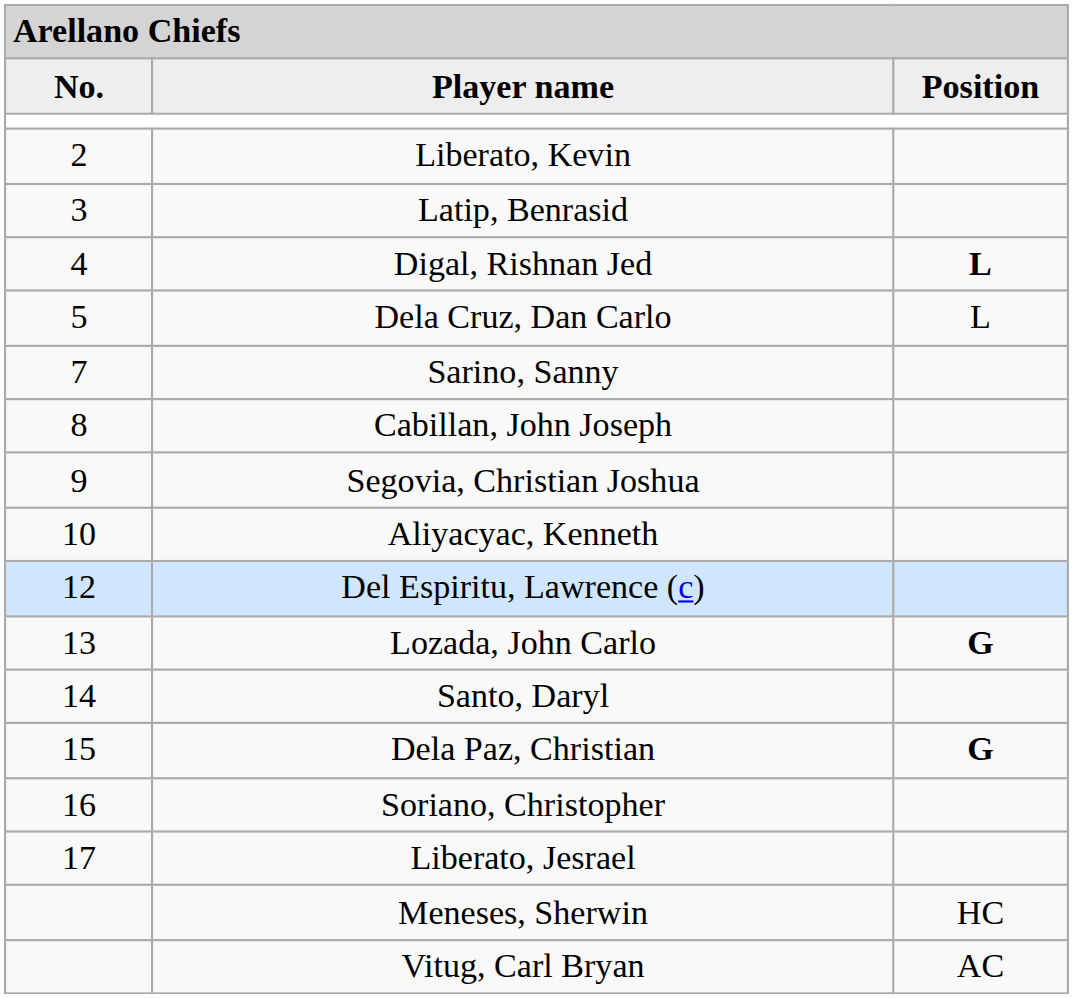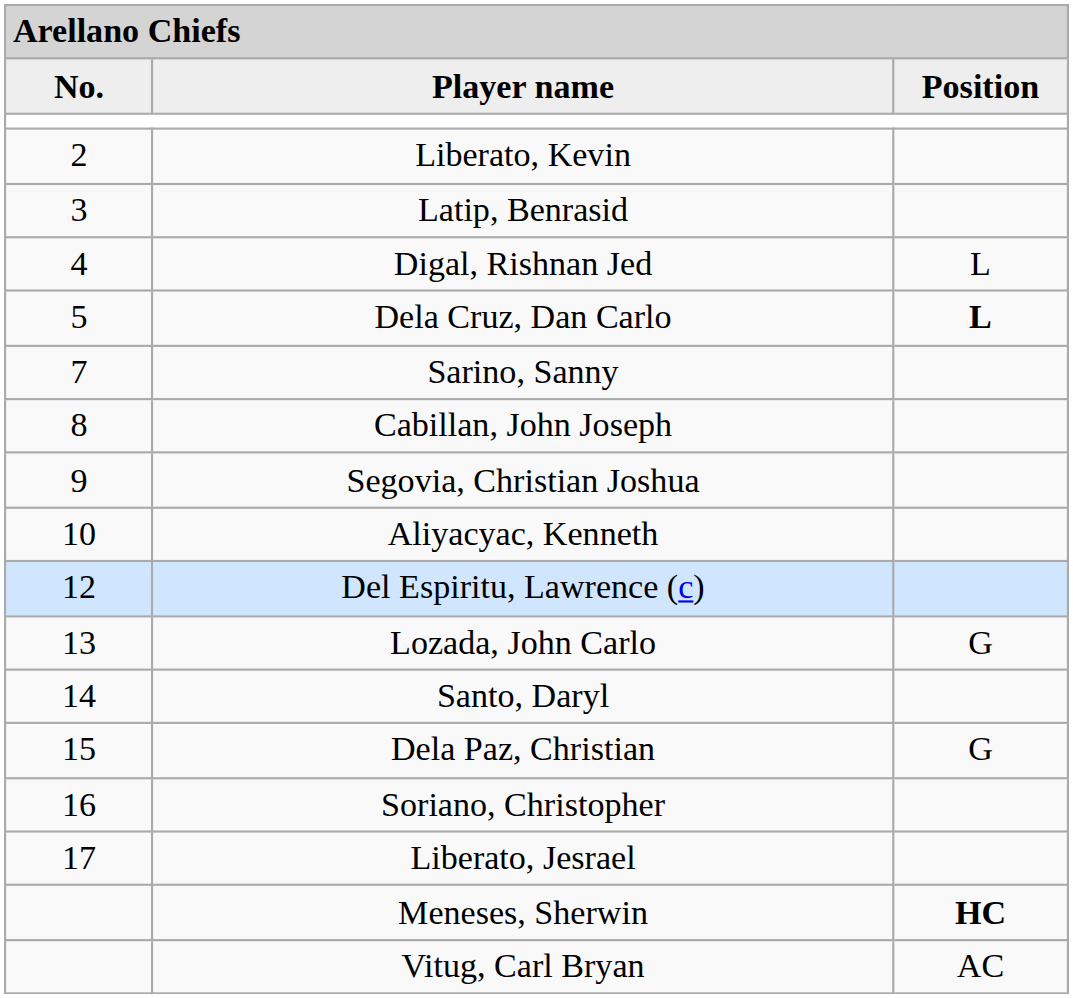(980, 263) bold -> (980, 263) normal
(980, 317) normal -> (980, 317) bold
(980, 641) bold -> (980, 641) normal
(980, 749) bold -> (980, 749) normal
(980, 912) normal -> (980, 912) bold
